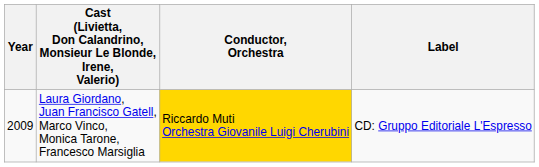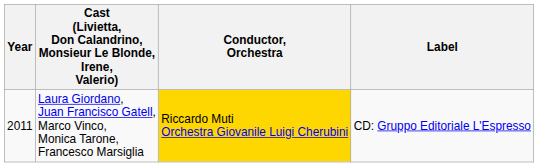(20, 125) 2009 -> (20, 125) 2011
